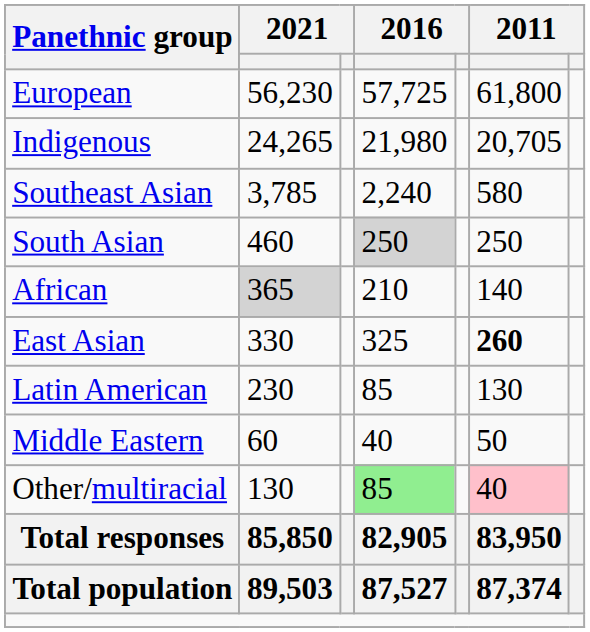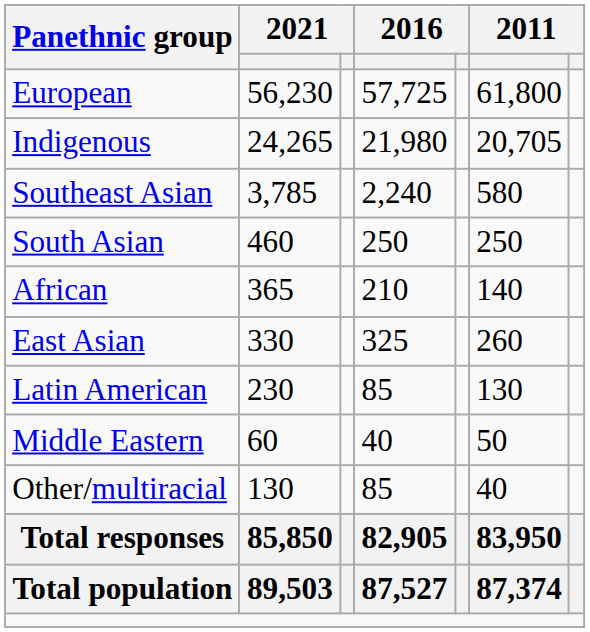(385, 241) lightgrey background -> (385, 241) no background
(270, 291) lightgrey background -> (270, 291) no background
(500, 340) bold -> (500, 340) normal
(377, 488) lightgreen background -> (377, 488) no background
(492, 488) pink background -> (492, 488) no background
